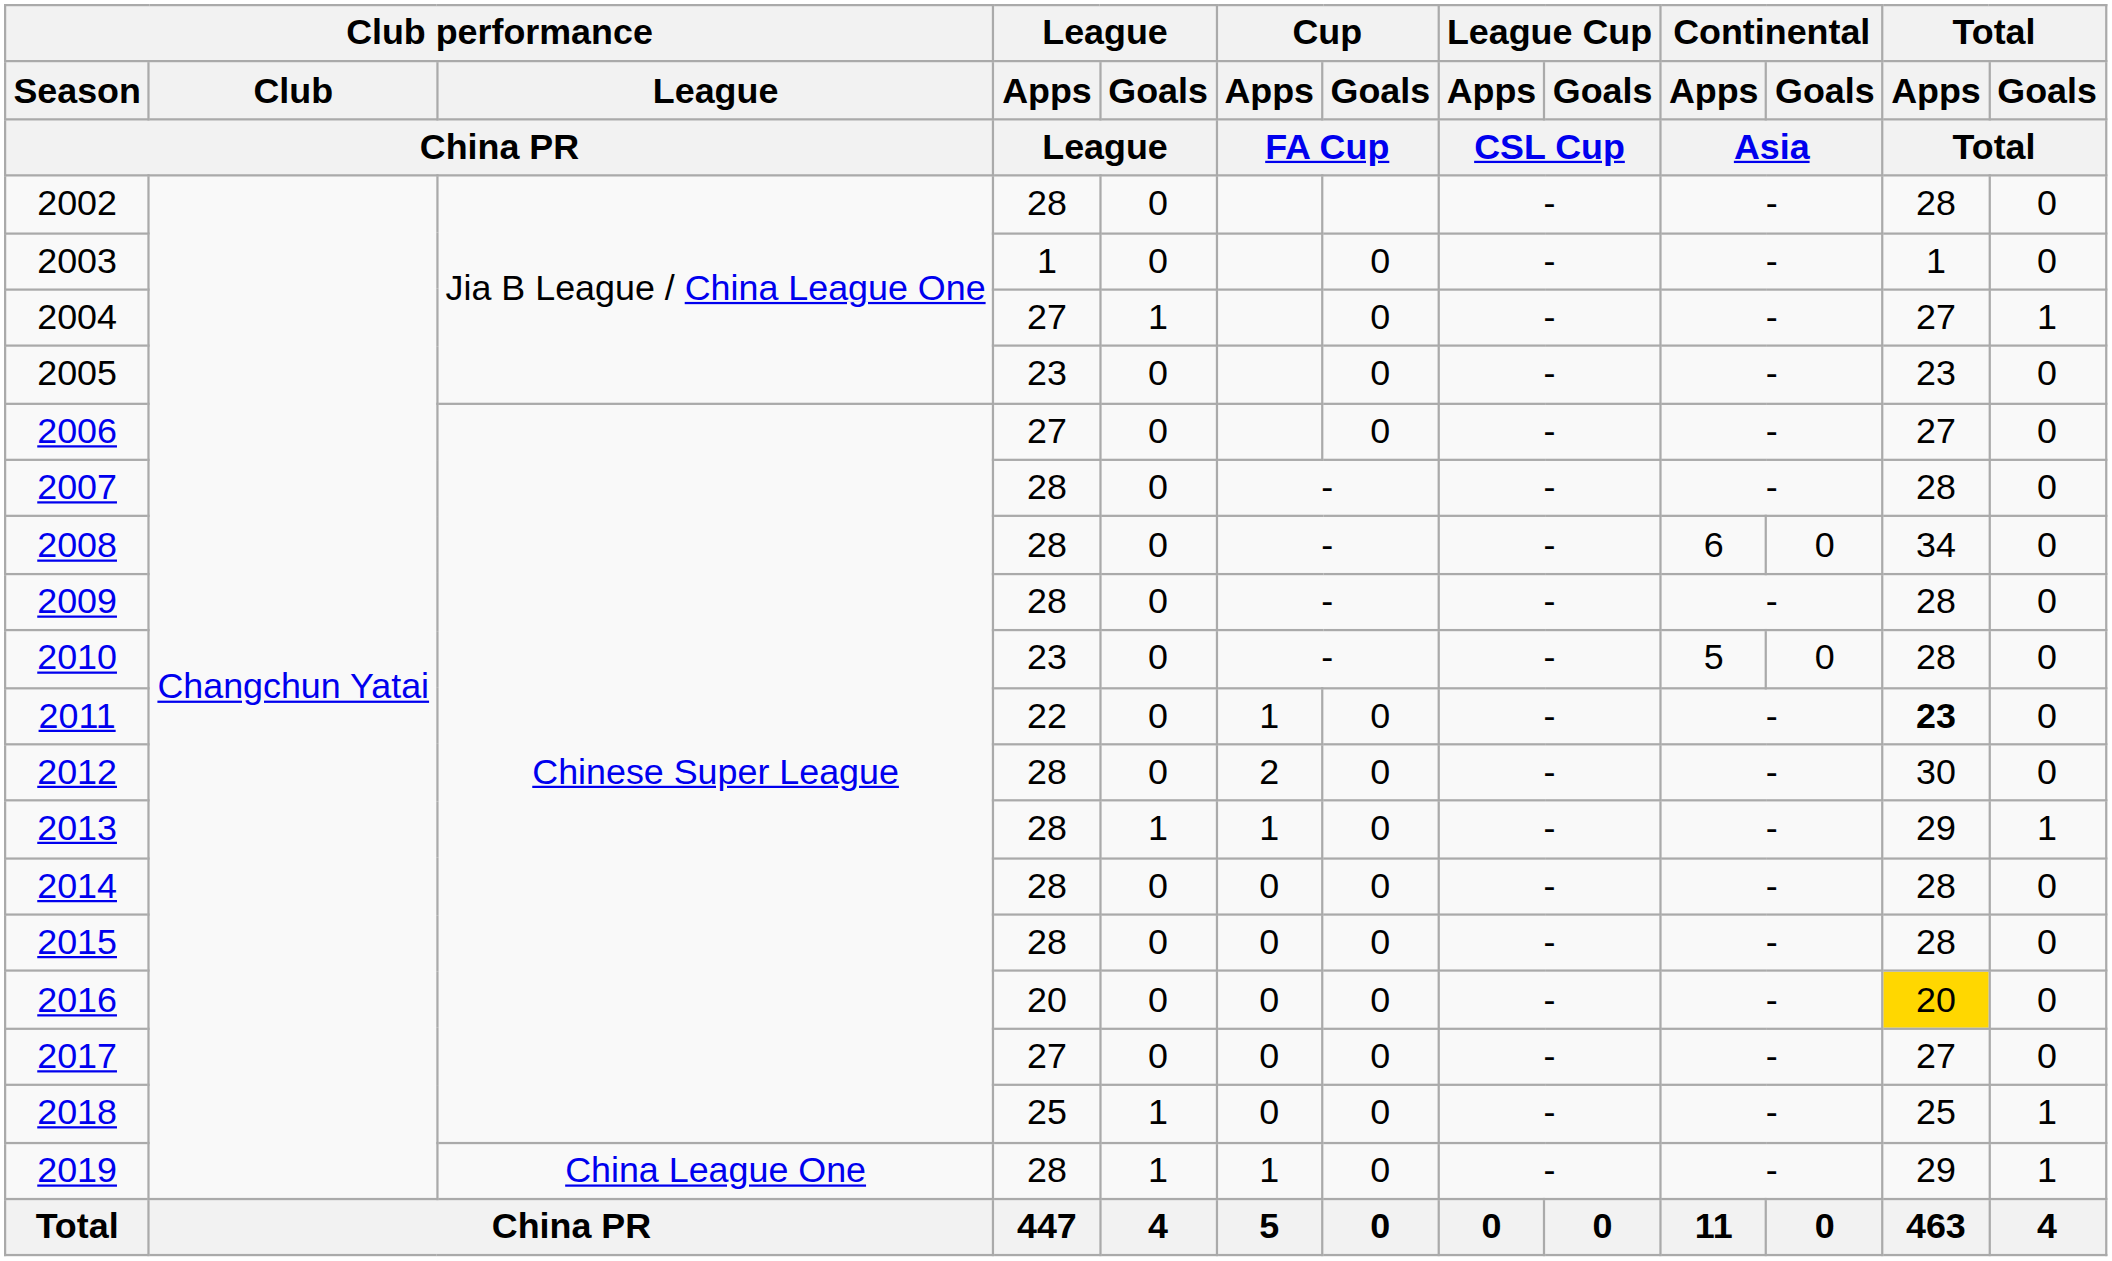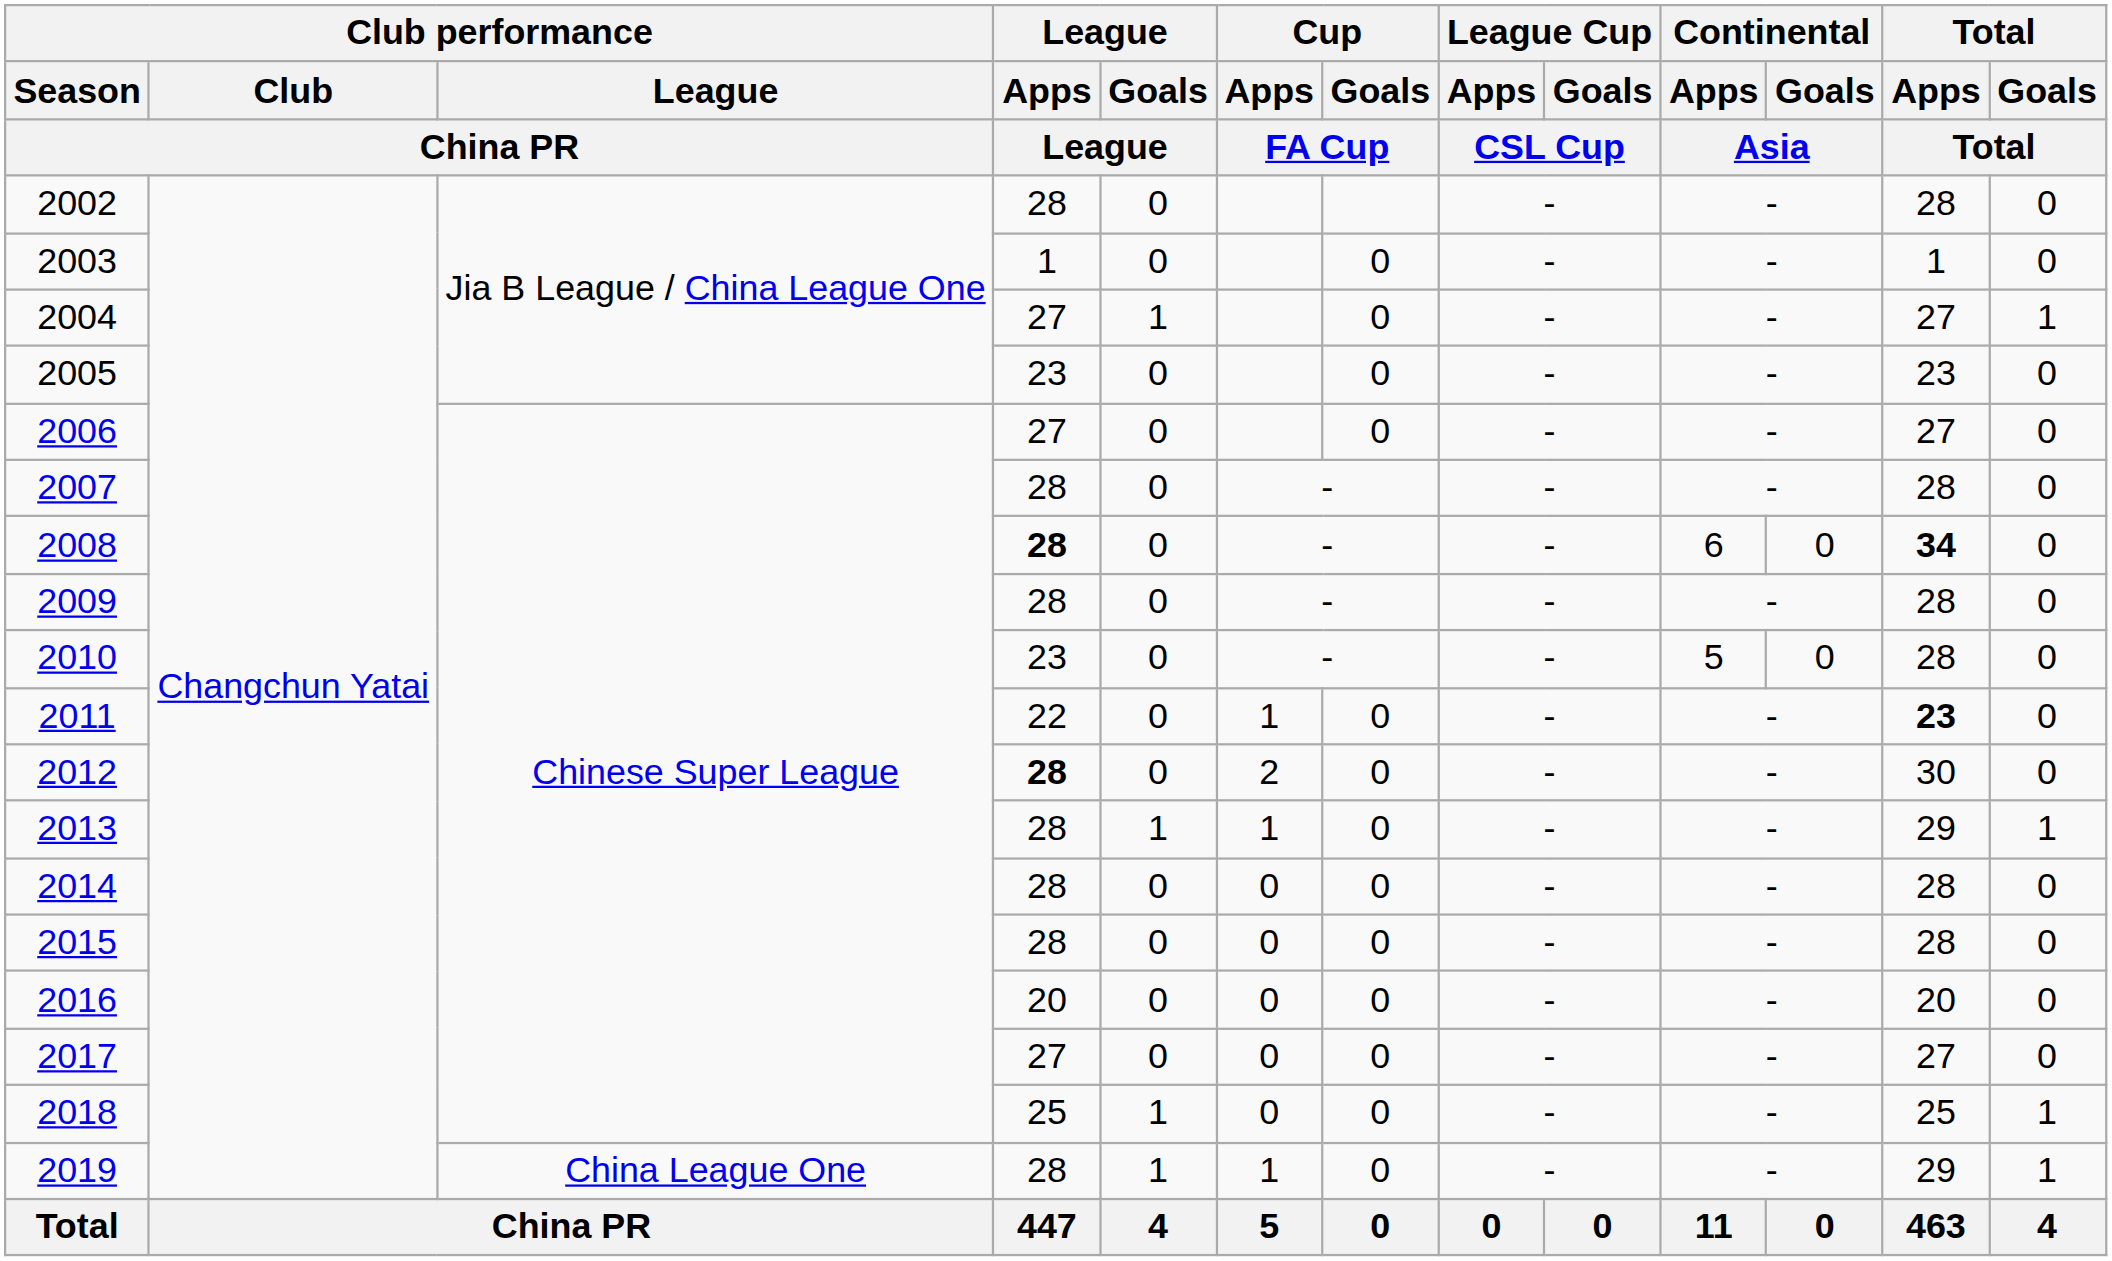(1047, 544) normal -> (1047, 544) bold
(1936, 544) normal -> (1936, 544) bold
(1047, 771) normal -> (1047, 771) bold
(1936, 999) gold background -> (1936, 999) no background
